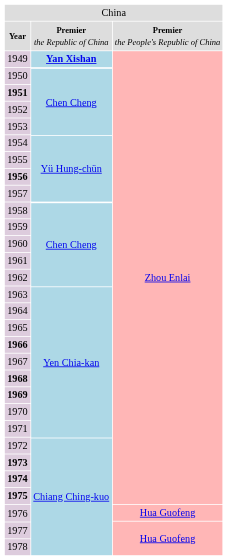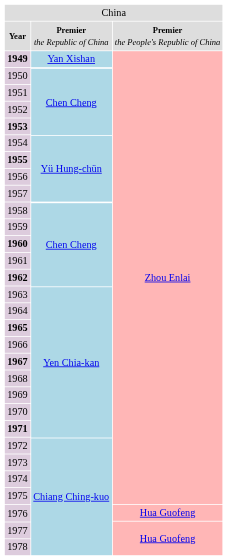(17, 59) normal -> (17, 59) bold
(71, 59) bold -> (71, 59) normal
(17, 93) bold -> (17, 93) normal
(17, 126) normal -> (17, 126) bold
(17, 160) normal -> (17, 160) bold
(17, 177) bold -> (17, 177) normal
(17, 244) normal -> (17, 244) bold
(17, 278) normal -> (17, 278) bold
(17, 328) normal -> (17, 328) bold
(17, 345) bold -> (17, 345) normal
(17, 362) normal -> (17, 362) bold
(17, 378) bold -> (17, 378) normal
(17, 395) bold -> (17, 395) normal
(17, 429) normal -> (17, 429) bold
(17, 462) bold -> (17, 462) normal
(17, 479) bold -> (17, 479) normal
(17, 496) bold -> (17, 496) normal
